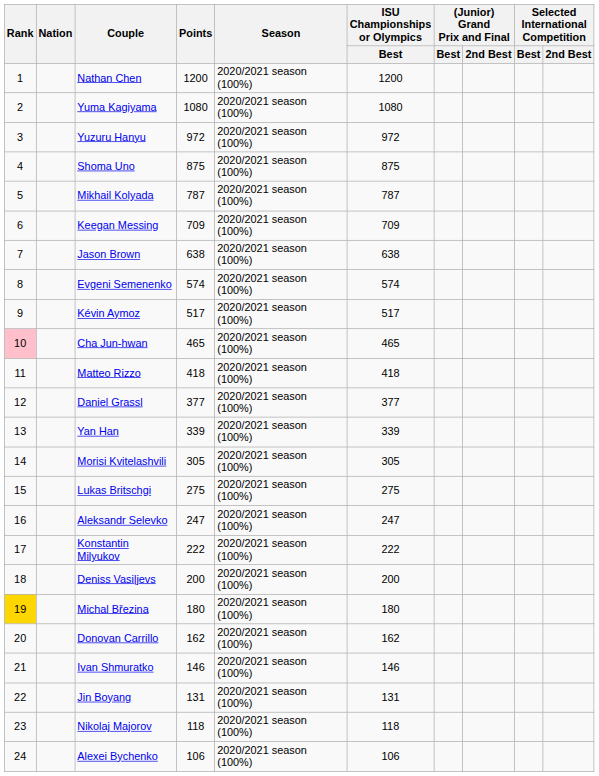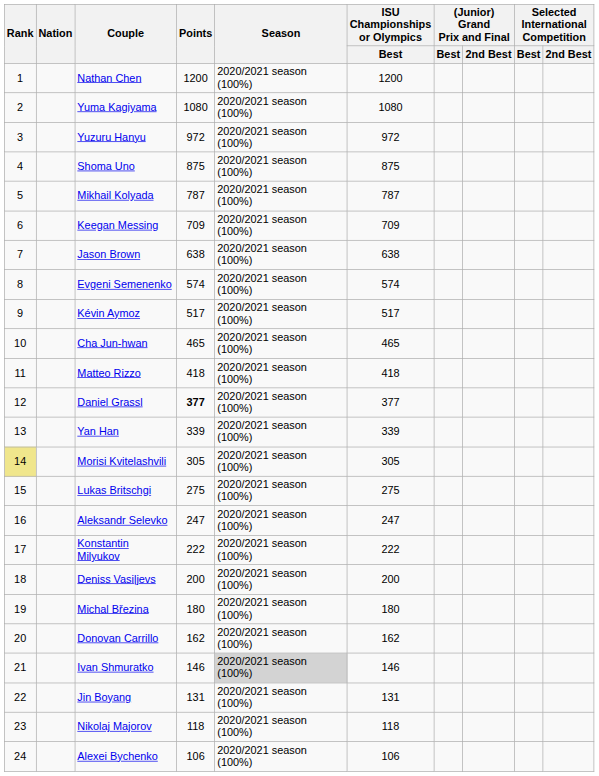(20, 343) pink background -> (20, 343) no background
(196, 402) normal -> (196, 402) bold
(20, 461) no background -> (20, 461) khaki background
(20, 609) gold background -> (20, 609) no background
(262, 668) no background -> (262, 668) lightgrey background
